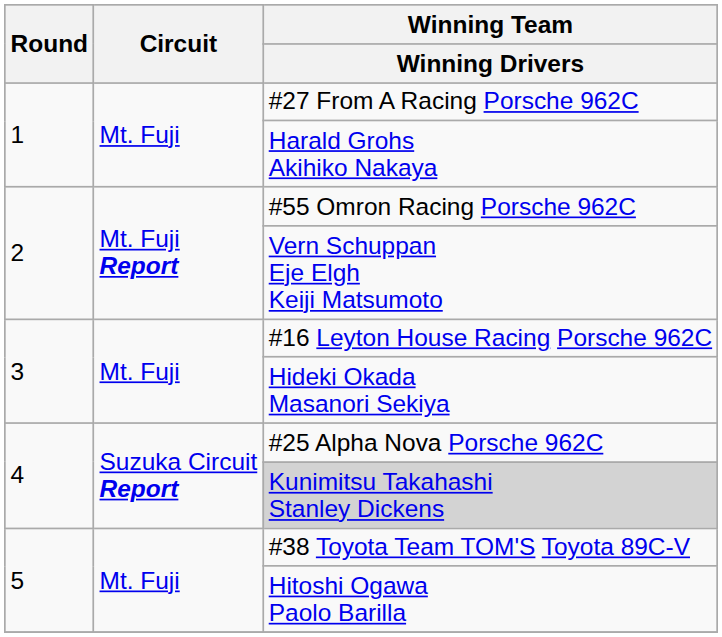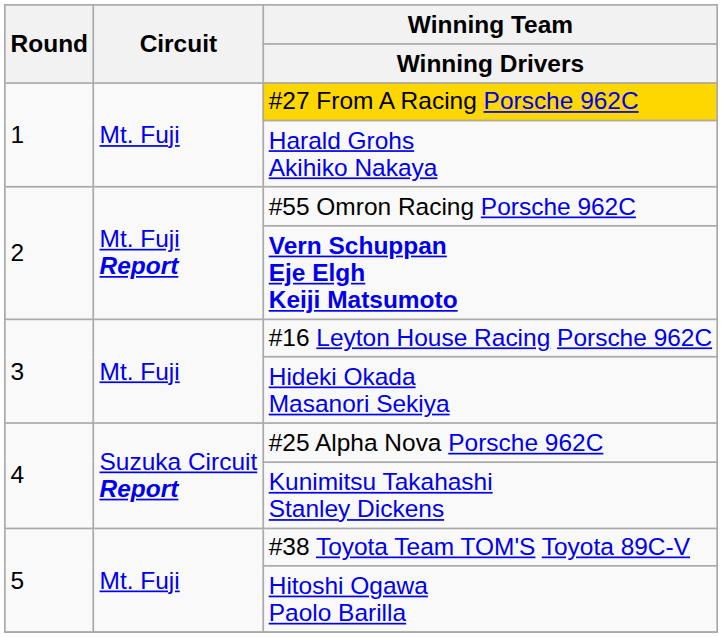(454, 102) no background -> (454, 102) gold background
(356, 272) normal -> (363, 272) bold
(381, 495) lightgrey background -> (381, 495) no background
